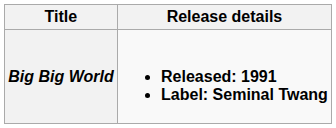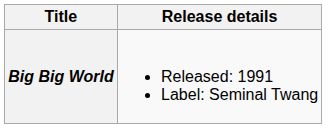(224, 86) bold -> (220, 86) normal
